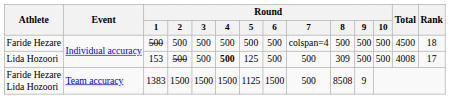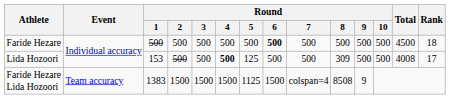(275, 43) normal -> (275, 43) bold
(309, 43) colspan=4 -> (309, 43) 500
(309, 81) 500 -> (309, 81) colspan=4
